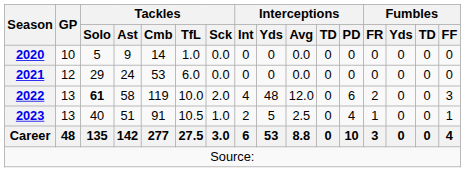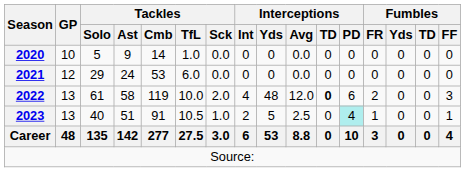(97, 95) bold -> (97, 95) normal
(328, 95) normal -> (328, 95) bold
(352, 116) no background -> (352, 116) paleturquoise background
